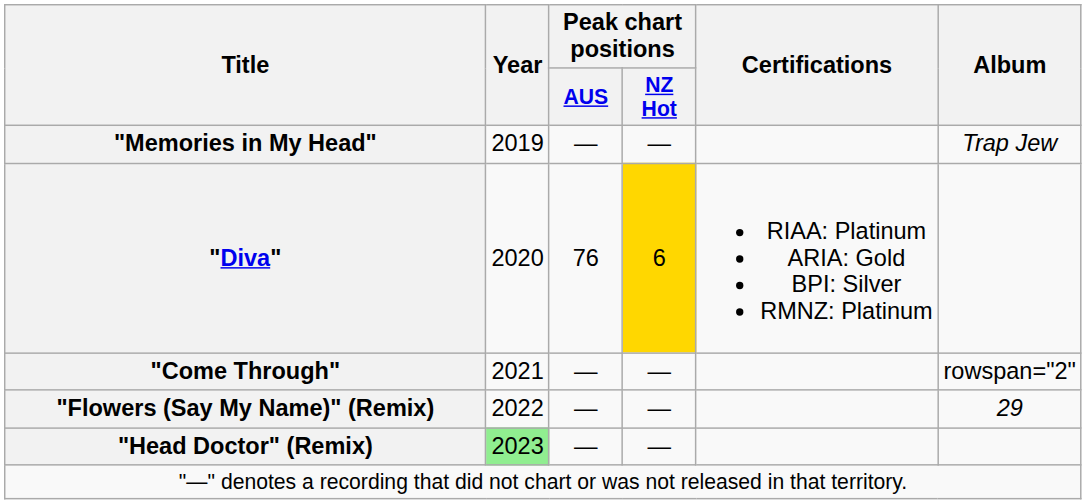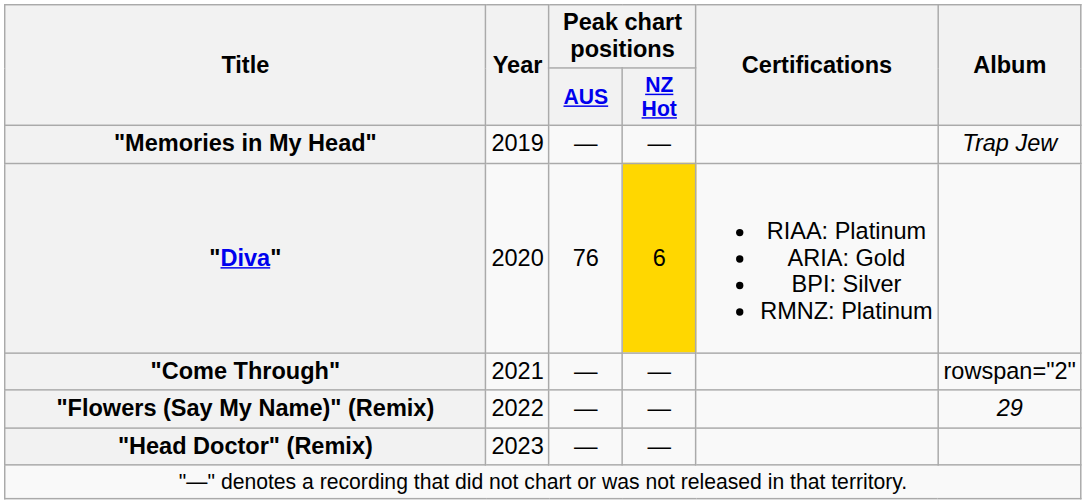(518, 445) lightgreen background -> (518, 445) no background
